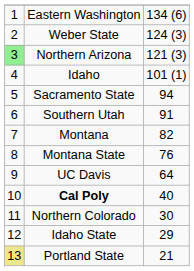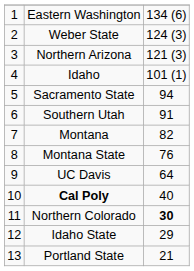(14, 55) lightgreen background -> (14, 55) no background
(166, 215) normal -> (166, 215) bold
(14, 255) khaki background -> (14, 255) no background
